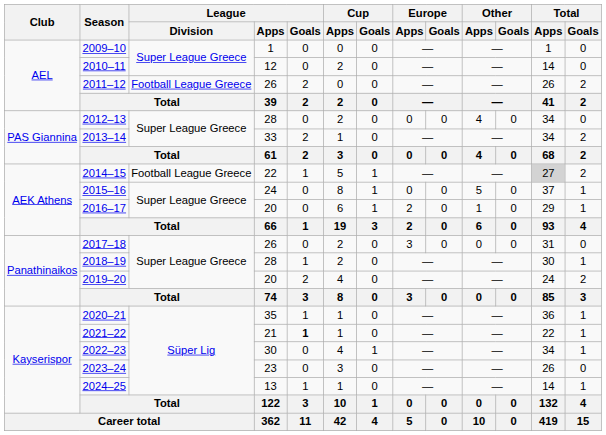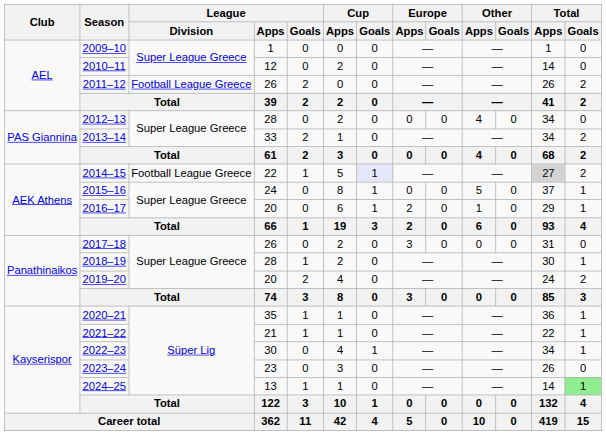(375, 173) no background -> (375, 173) lavender background
(305, 333) bold -> (305, 333) normal
(583, 386) no background -> (583, 386) lightgreen background
